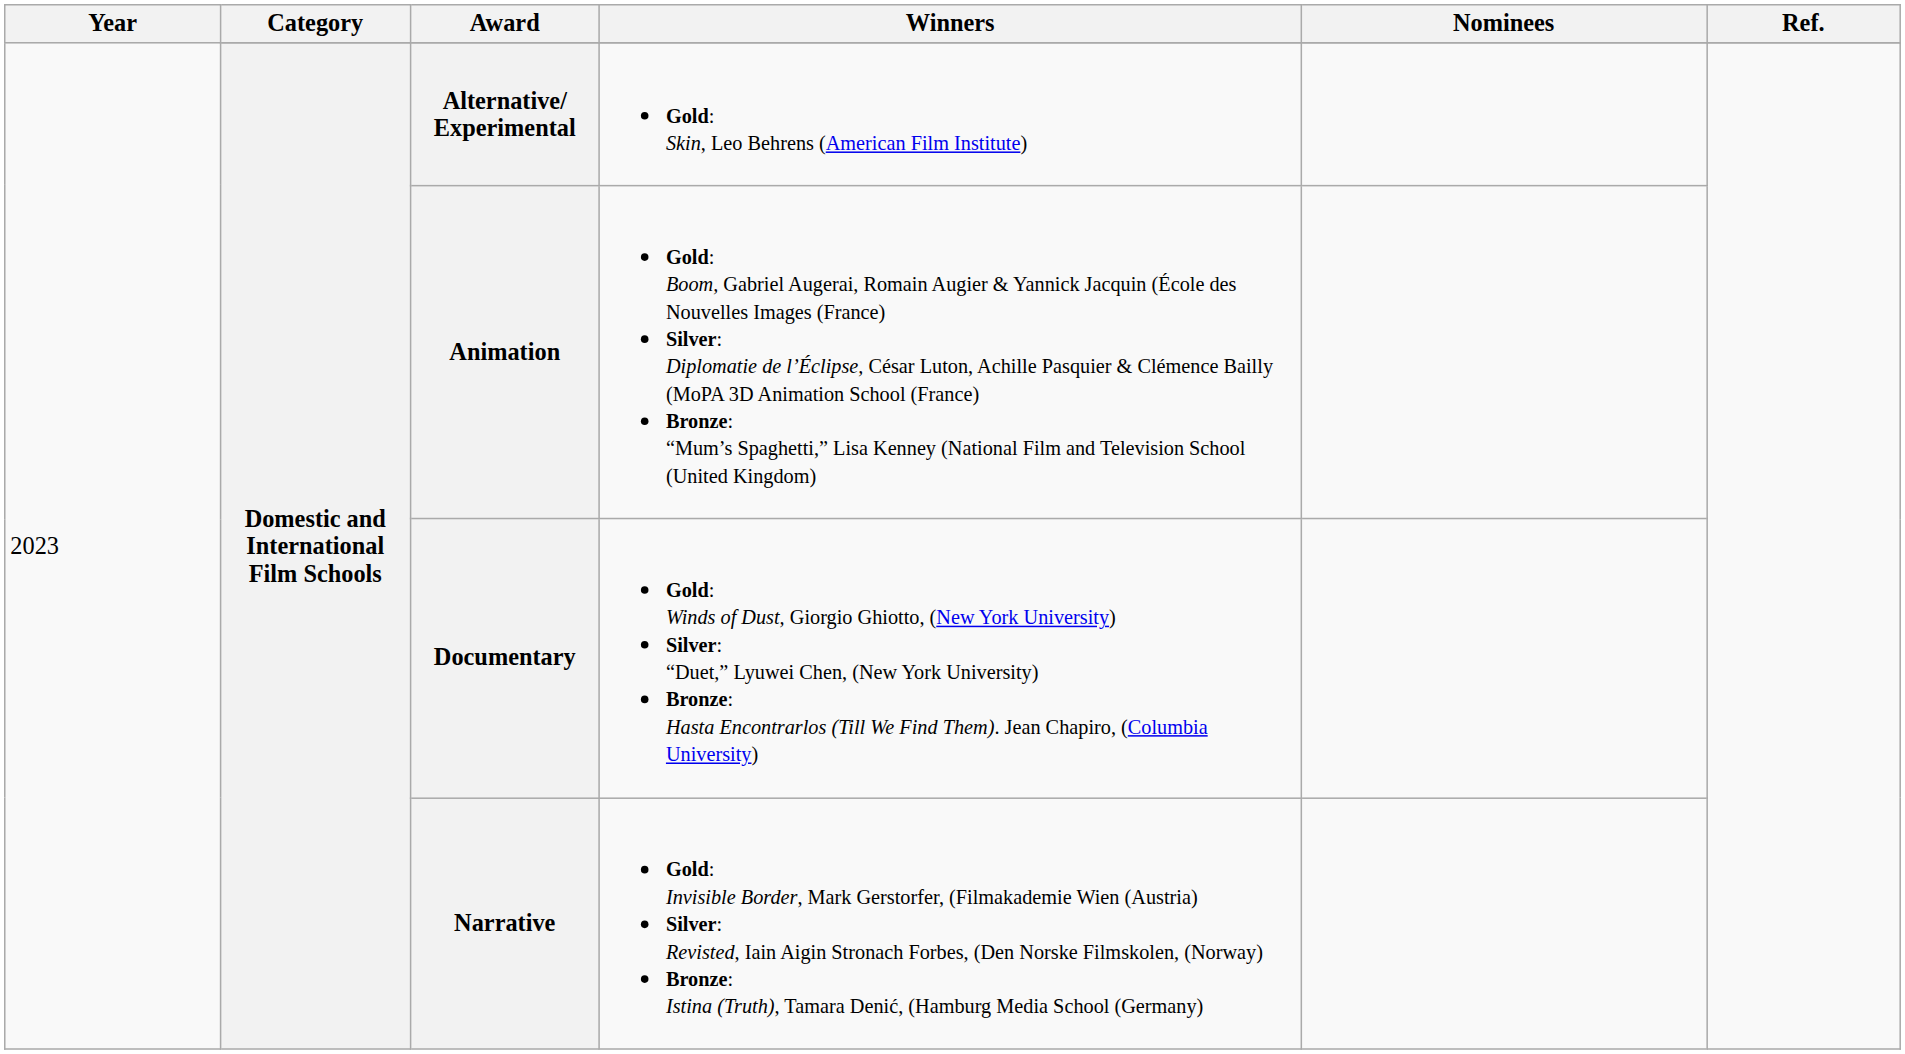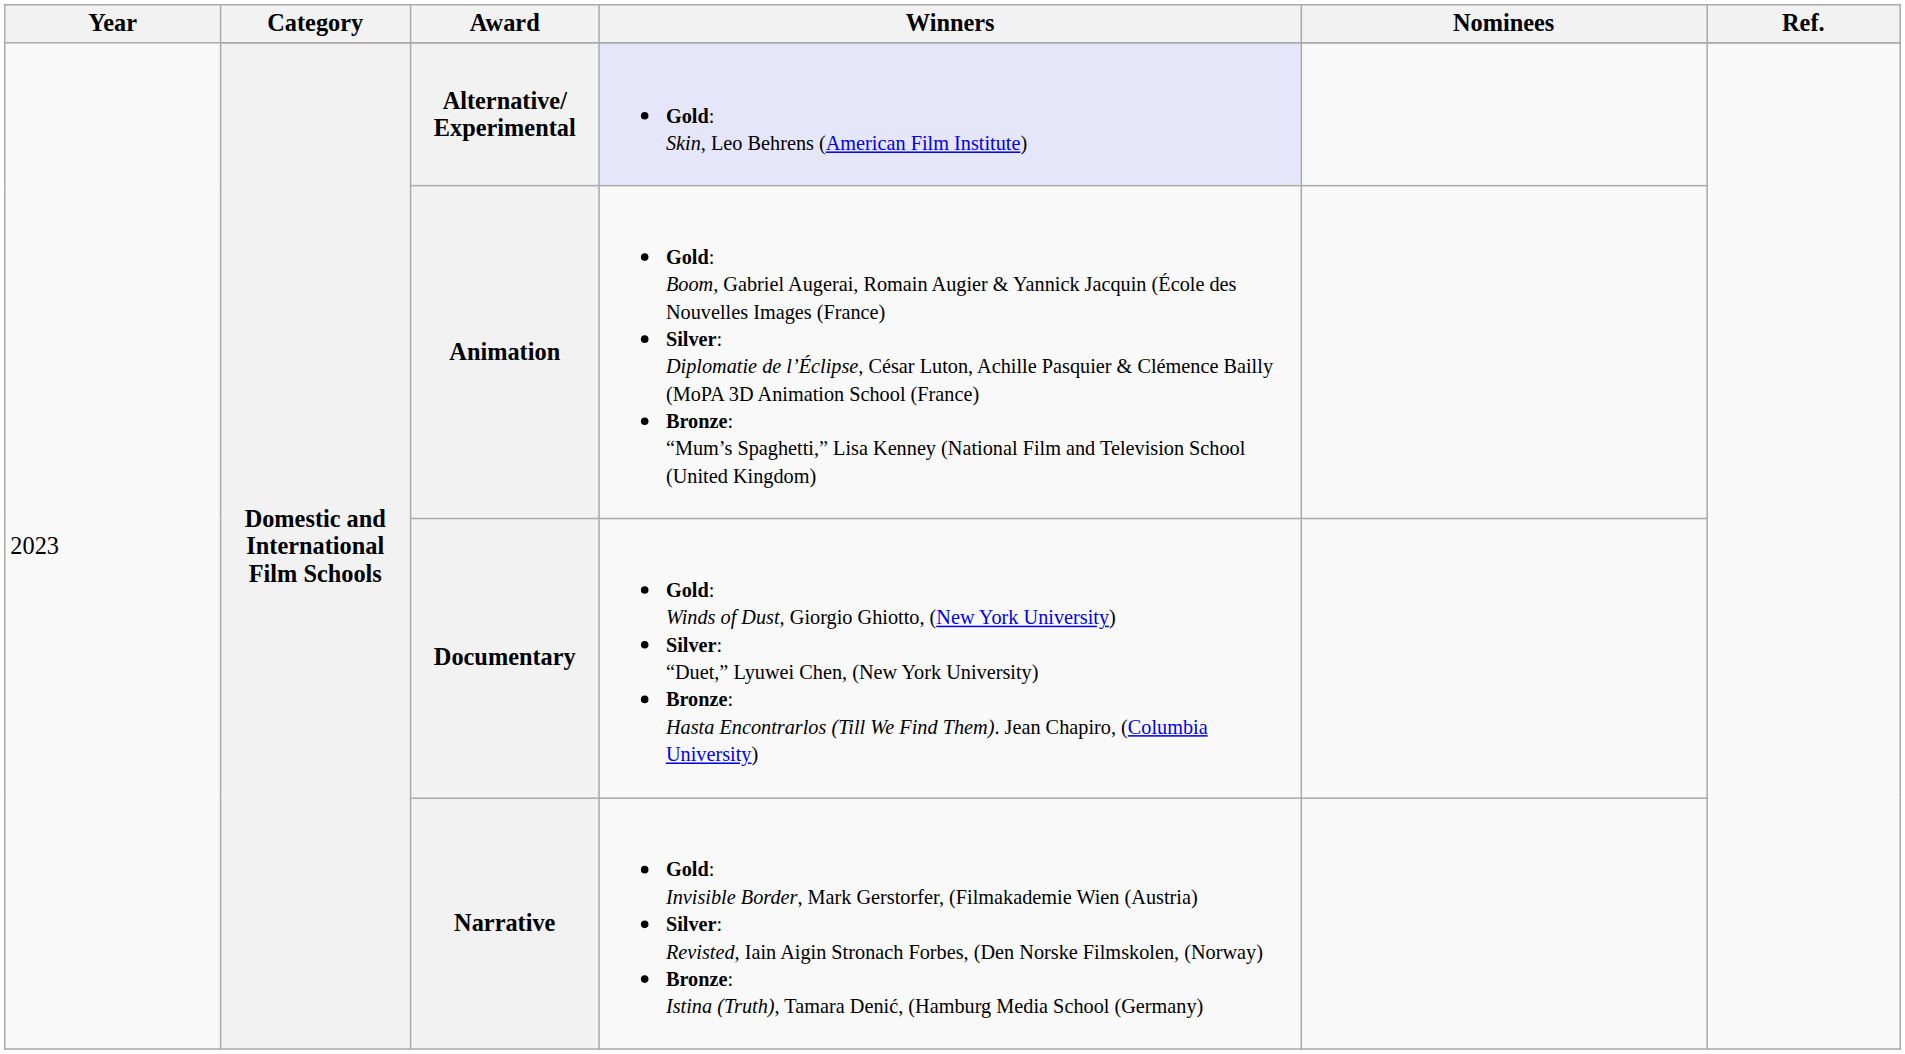(950, 128) no background -> (950, 128) lavender background
